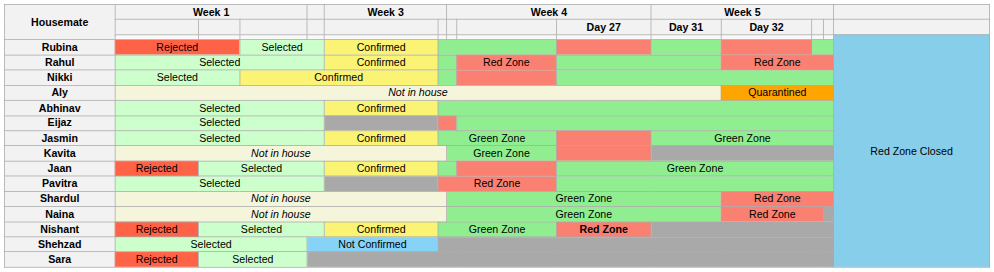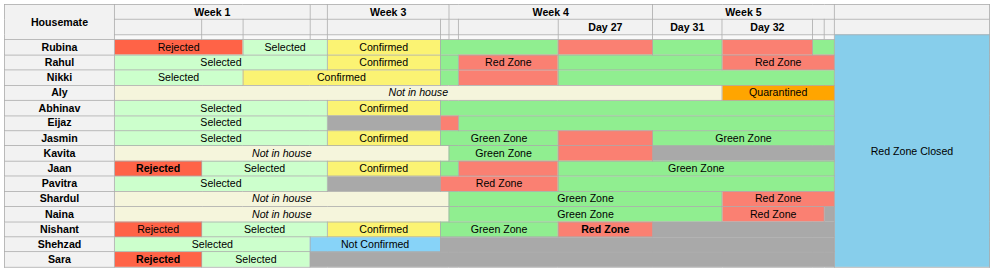(157, 168) normal -> (158, 168) bold
(157, 259) normal -> (158, 259) bold
